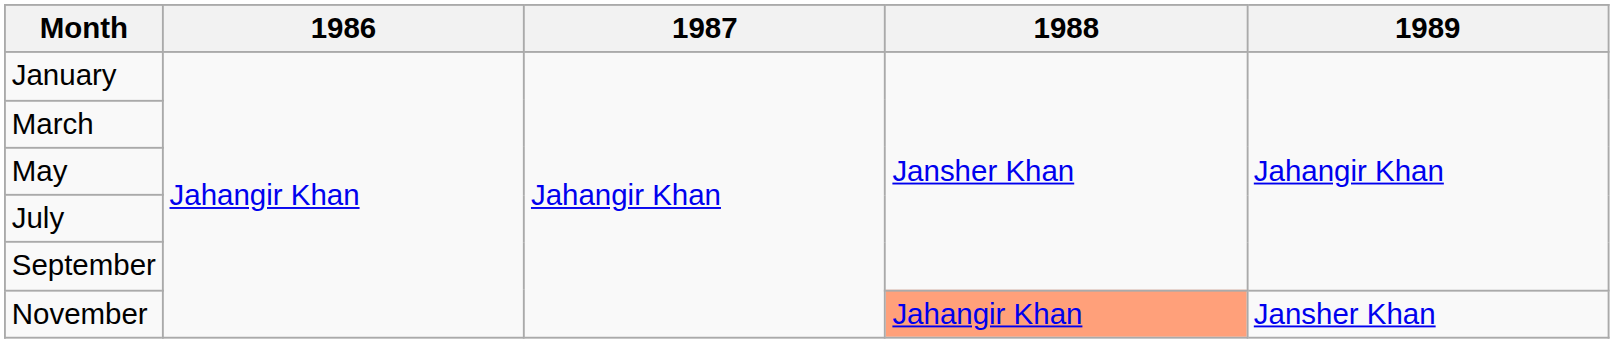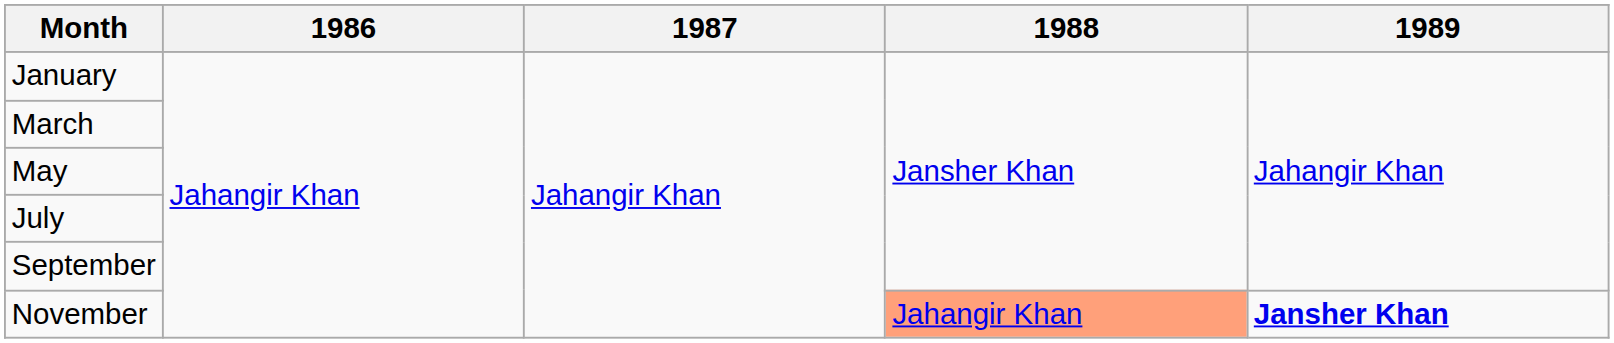(1345, 312) normal -> (1351, 312) bold
